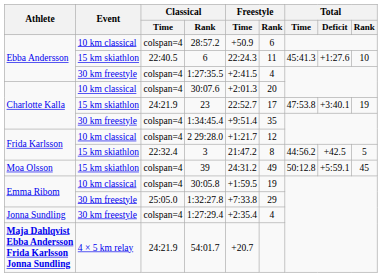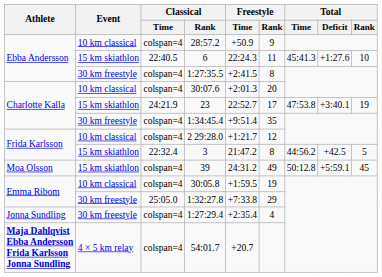(272, 43) 6 -> (272, 43) 9
(272, 74) 4 -> (272, 74) 8
(163, 248) 24:21.9 -> (163, 248) colspan=4
